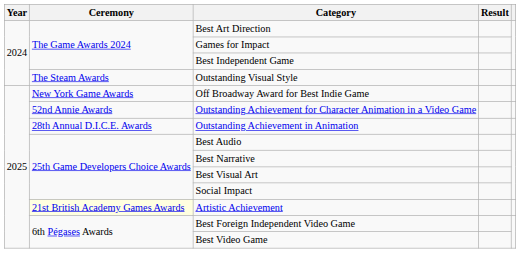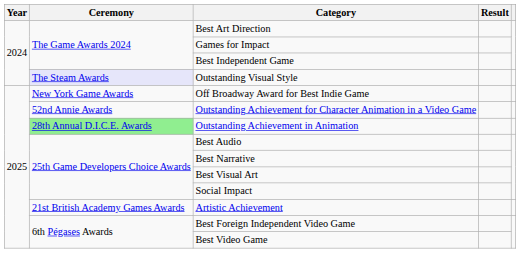(70, 77) no background -> (70, 77) lavender background
(92, 126) no background -> (92, 126) lightgreen background
(108, 207) lightyellow background -> (108, 207) no background
